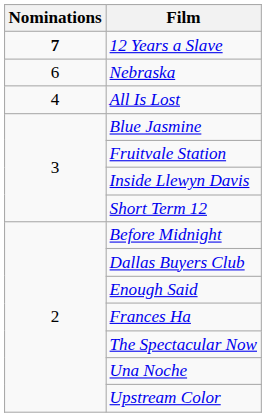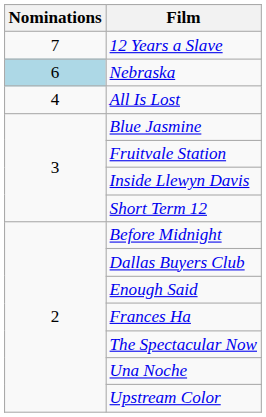(55, 45) bold -> (55, 45) normal
(55, 72) no background -> (55, 72) lightblue background
